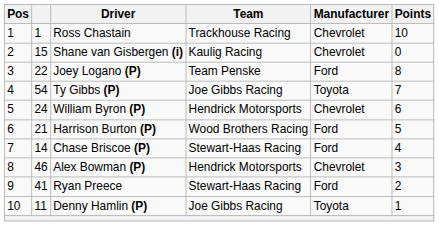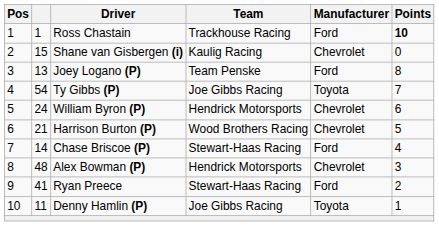(339, 32) Chevrolet -> (326, 32) Ford
(401, 32) normal -> (401, 32) bold
(41, 71) 22 -> (41, 71) 13
(326, 128) Ford -> (339, 128) Chevrolet
(41, 167) 46 -> (41, 167) 48
